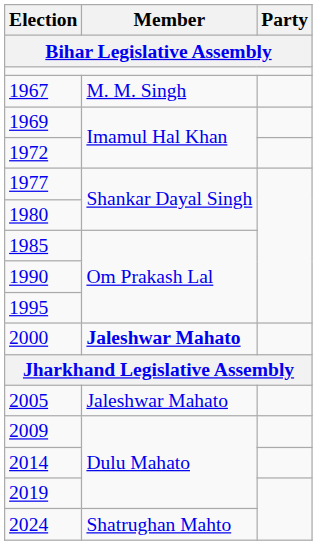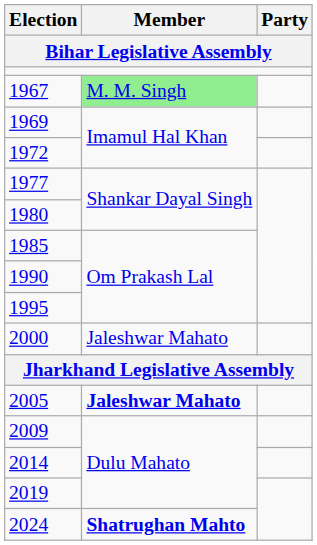(136, 90) no background -> (136, 90) lightgreen background
(164, 338) bold -> (157, 338) normal
(157, 400) normal -> (164, 400) bold
(159, 524) normal -> (166, 524) bold
